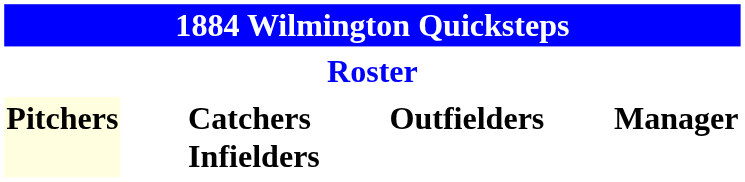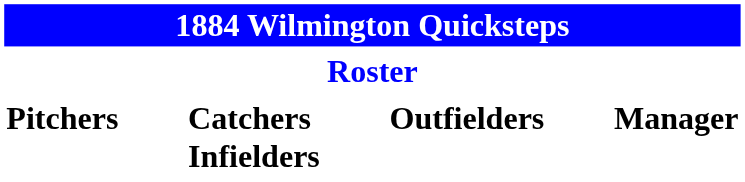(62, 117) lightyellow background -> (62, 117) no background
